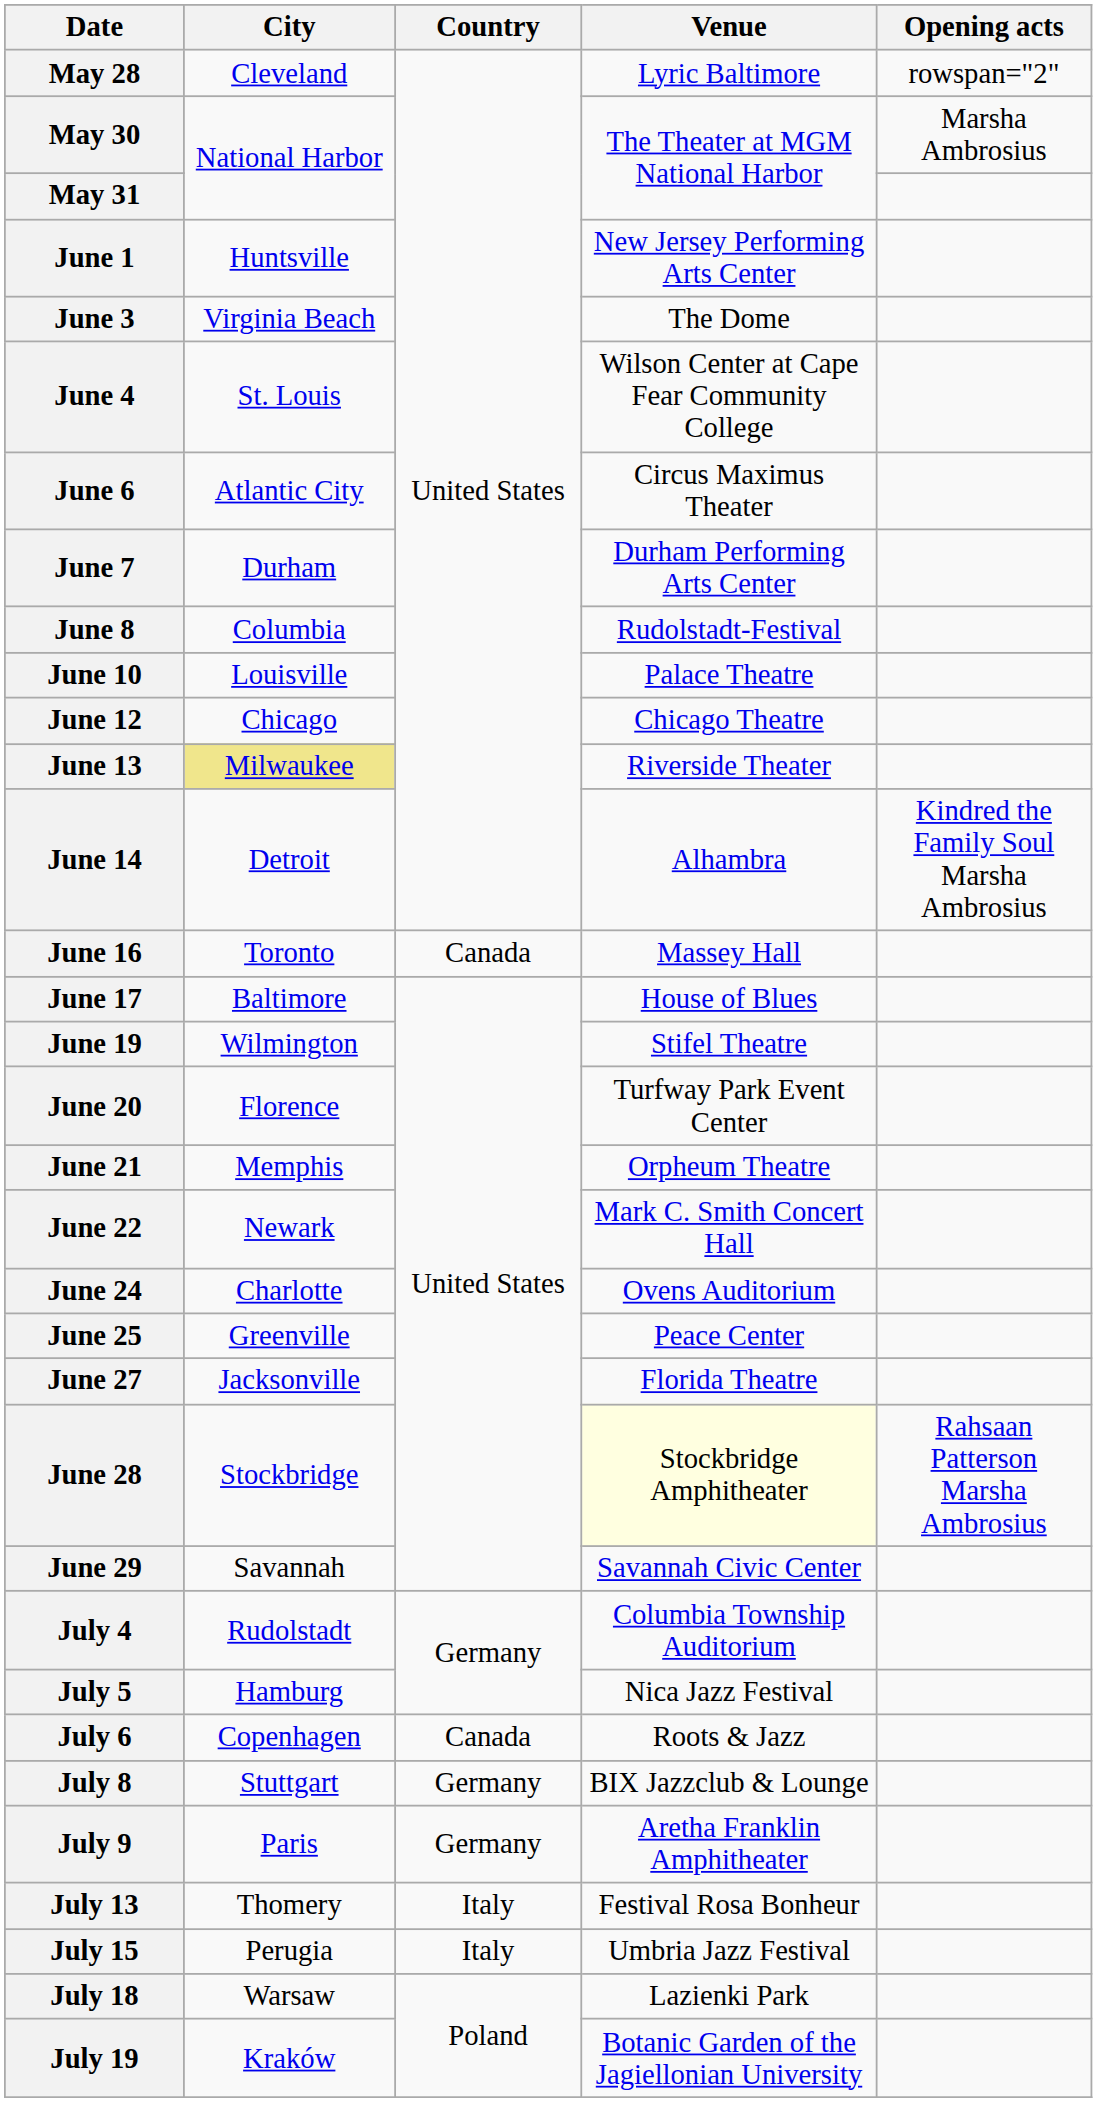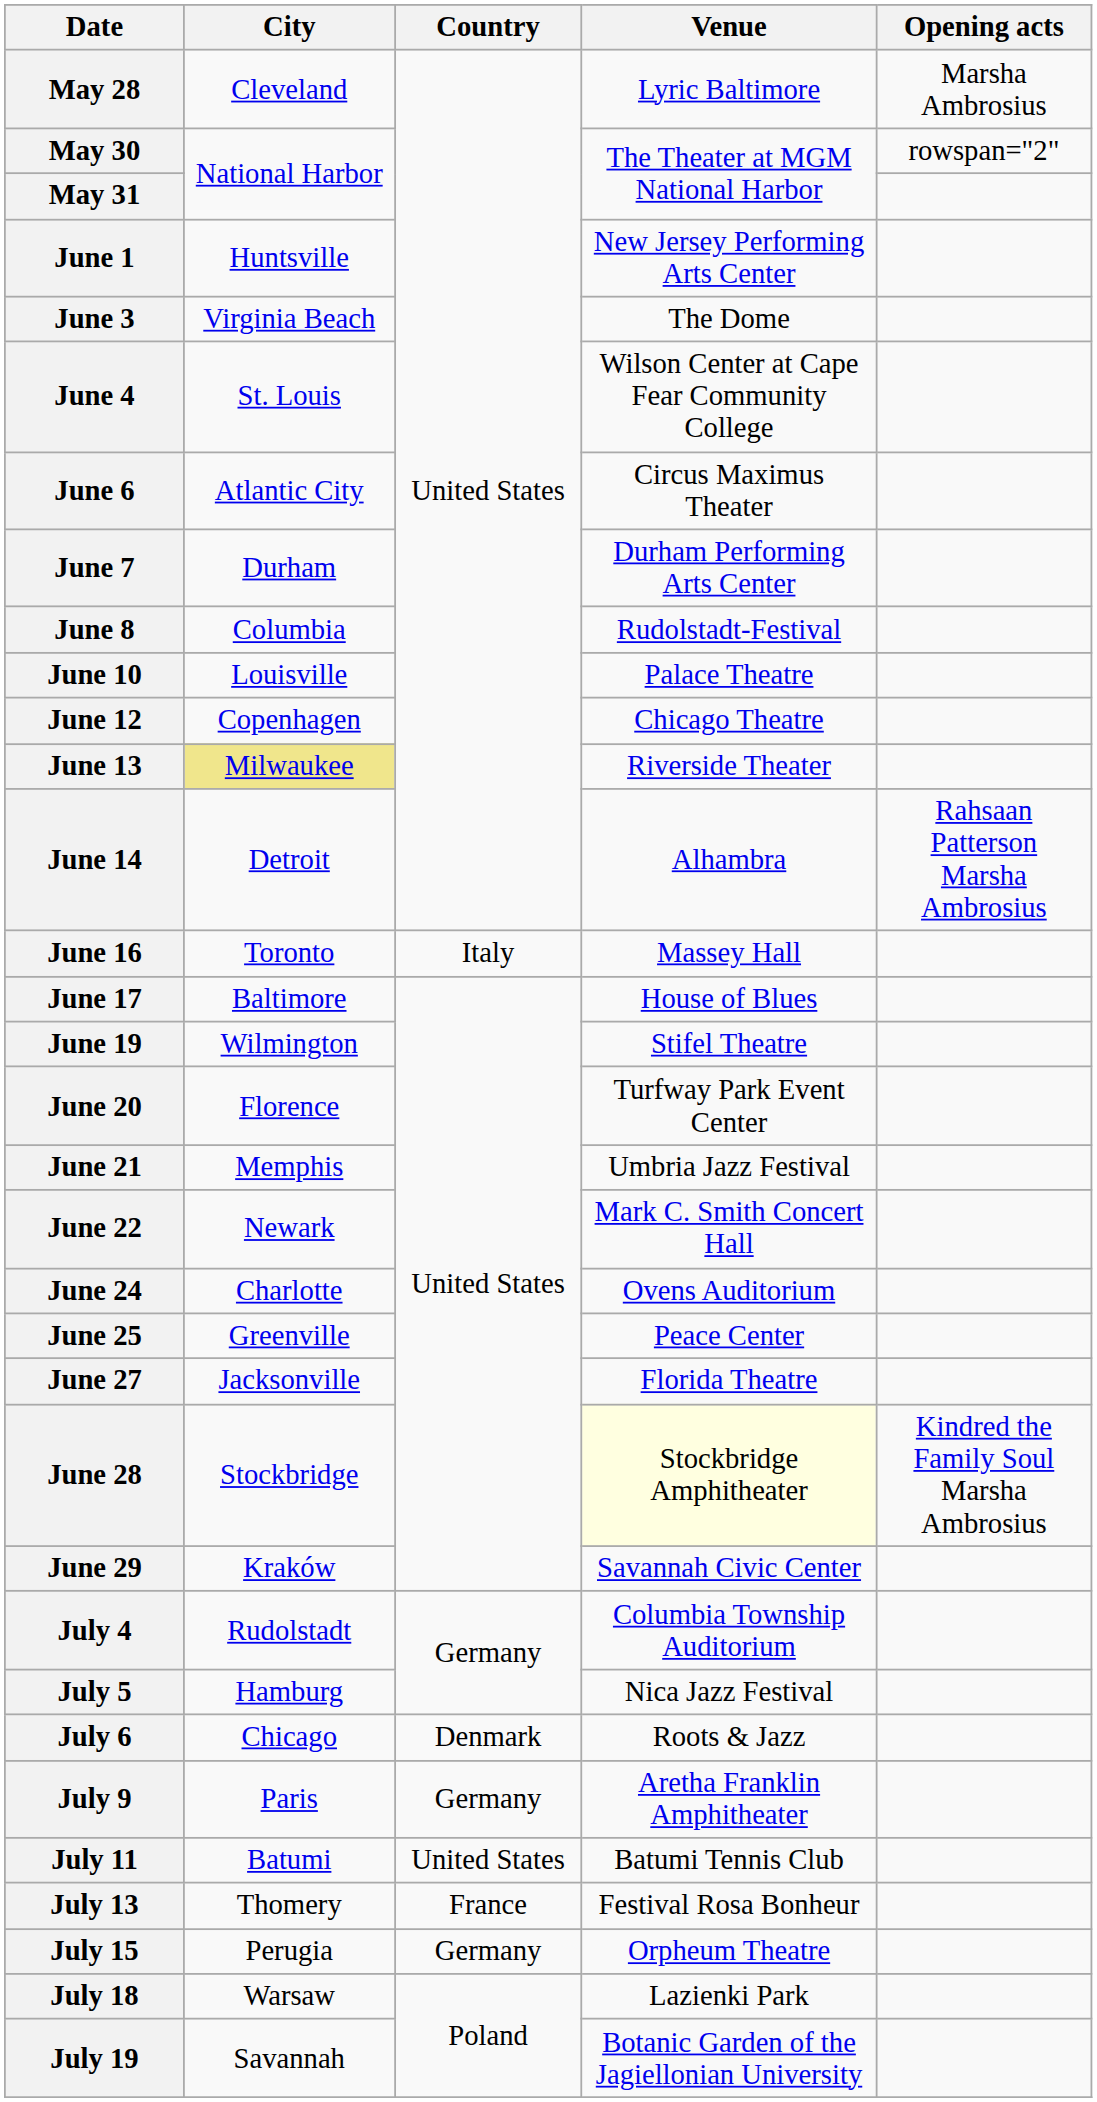(984, 72) rowspan="2" -> (984, 88) Marsha Ambrosius
(984, 134) Marsha Ambrosius -> (984, 150) rowspan="2"
(289, 720) Chicago -> (289, 720) Copenhagen
(984, 859) Kindred the Family Soul Marsha Ambrosius -> (984, 859) Rahsaan Patterson Marsha Ambrosius
(488, 953) Canada -> (488, 953) Italy
(729, 1166) Orpheum Theatre -> (729, 1166) Umbria Jazz Festival
(984, 1474) Rahsaan Patterson Marsha Ambrosius -> (984, 1474) Kindred the Family Soul Marsha Ambrosius
(289, 1568) Savannah -> (289, 1568) Kraków
(289, 1736) Copenhagen -> (289, 1736) Chicago
(488, 1736) Canada -> (488, 1736) Denmark
- row: (95, 1782)
+ row: (95, 1859)
(488, 1905) Italy -> (488, 1905) France
(488, 1950) Italy -> (488, 1950) Germany
(729, 1950) Umbria Jazz Festival -> (729, 1950) Orpheum Theatre
(289, 2057) Kraków -> (289, 2057) Savannah
